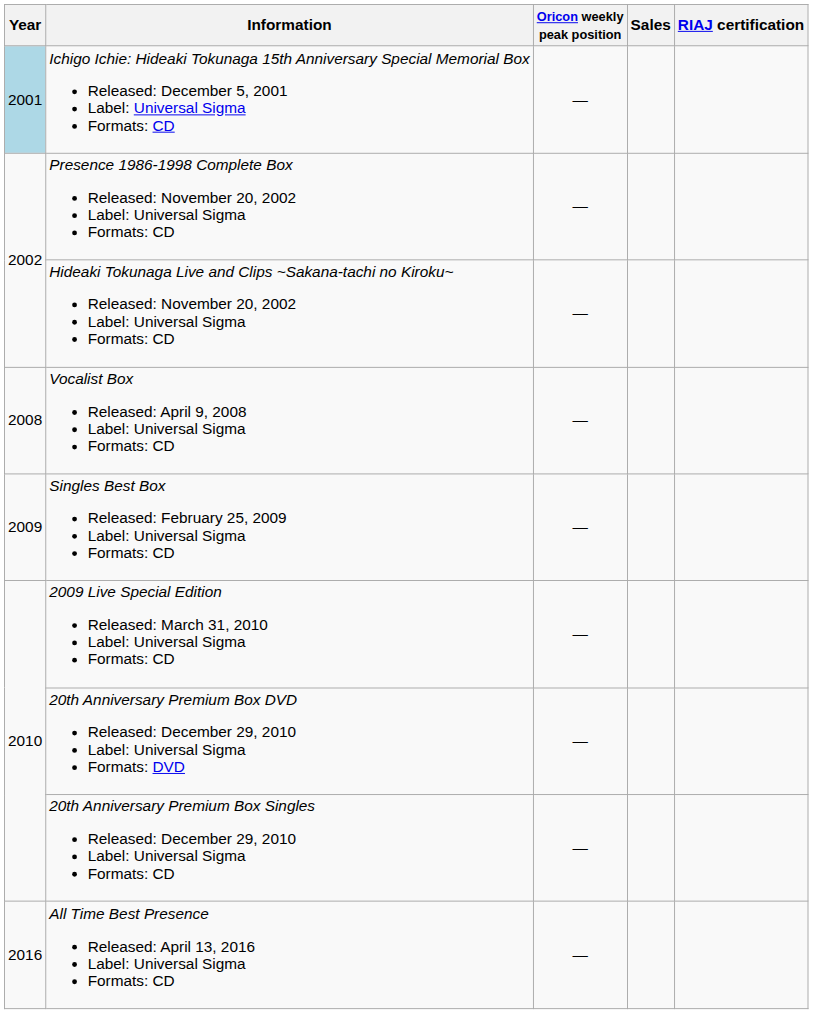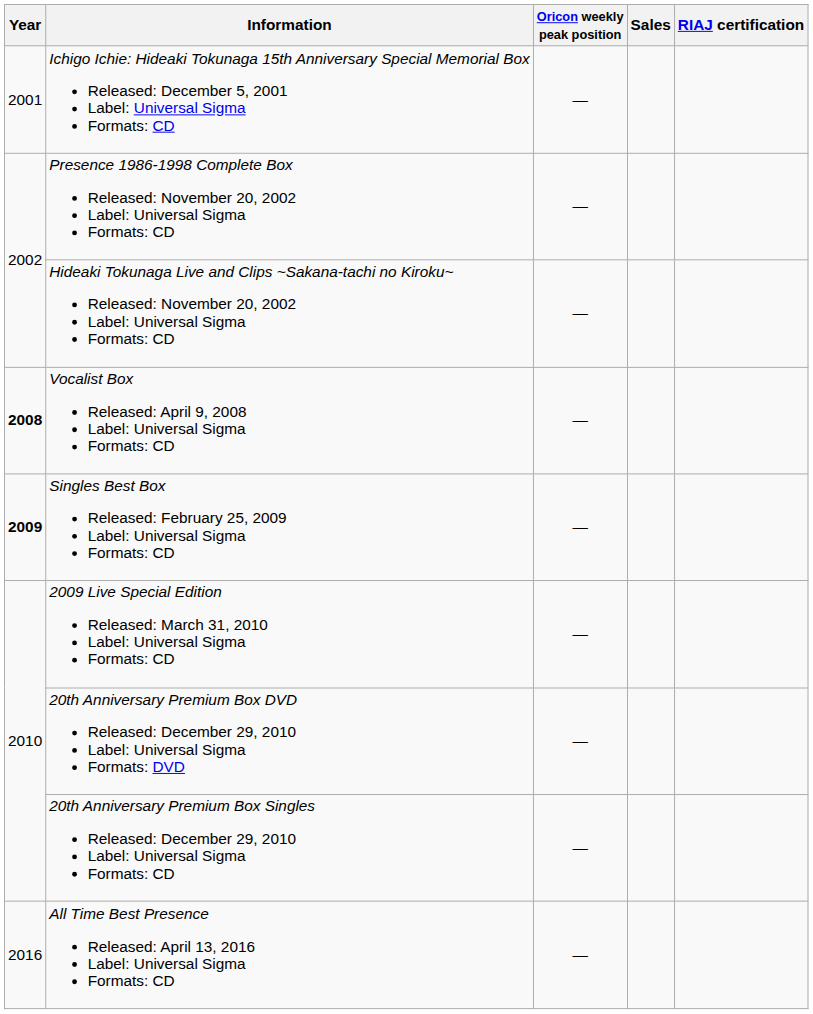(25, 99) lightblue background -> (25, 99) no background
(25, 420) normal -> (25, 420) bold
(25, 527) normal -> (25, 527) bold
